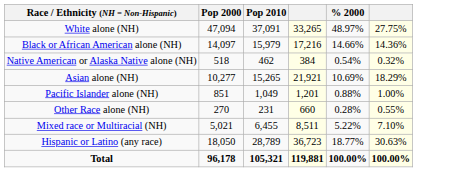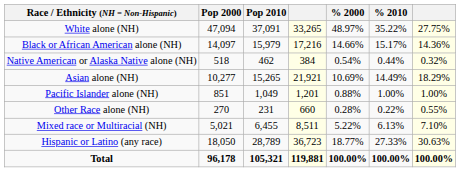+ column: (391, 12)
